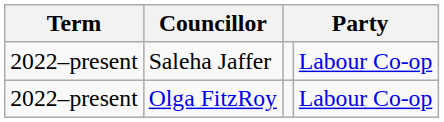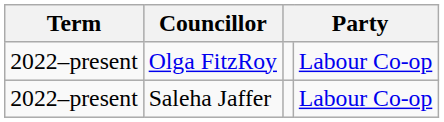rows swapped: (213, 98) <-> (210, 60)
